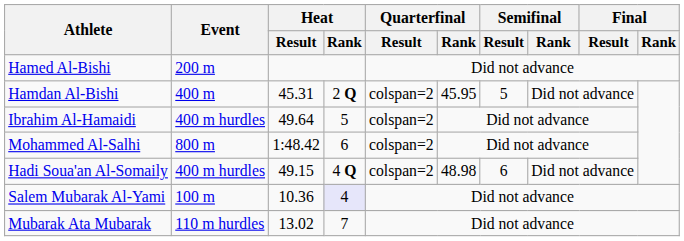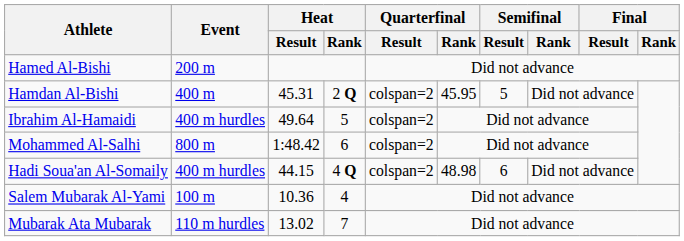(296, 171) 49.15 -> (296, 171) 44.15
(344, 197) lavender background -> (344, 197) no background
